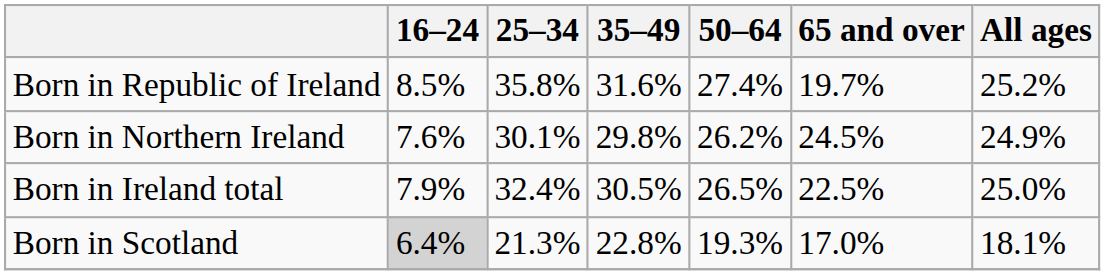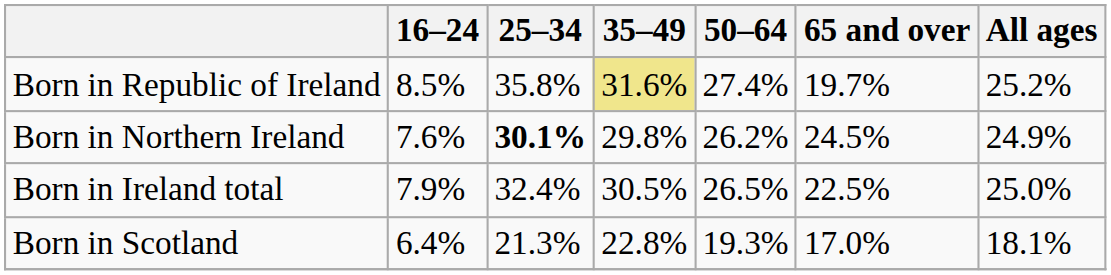(639, 83) no background -> (644, 83) khaki background
(537, 136) normal -> (540, 136) bold
(431, 242) lightgrey background -> (431, 242) no background
